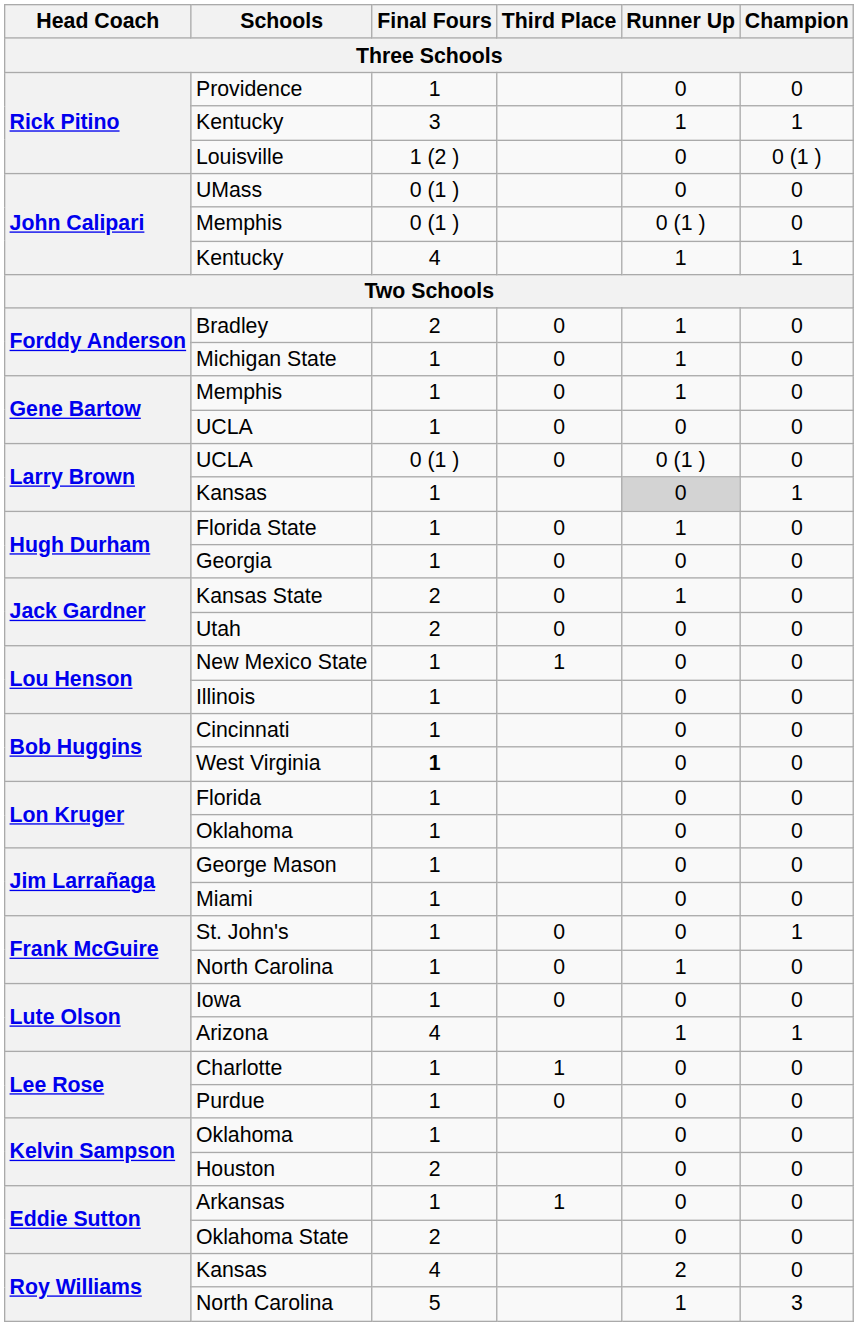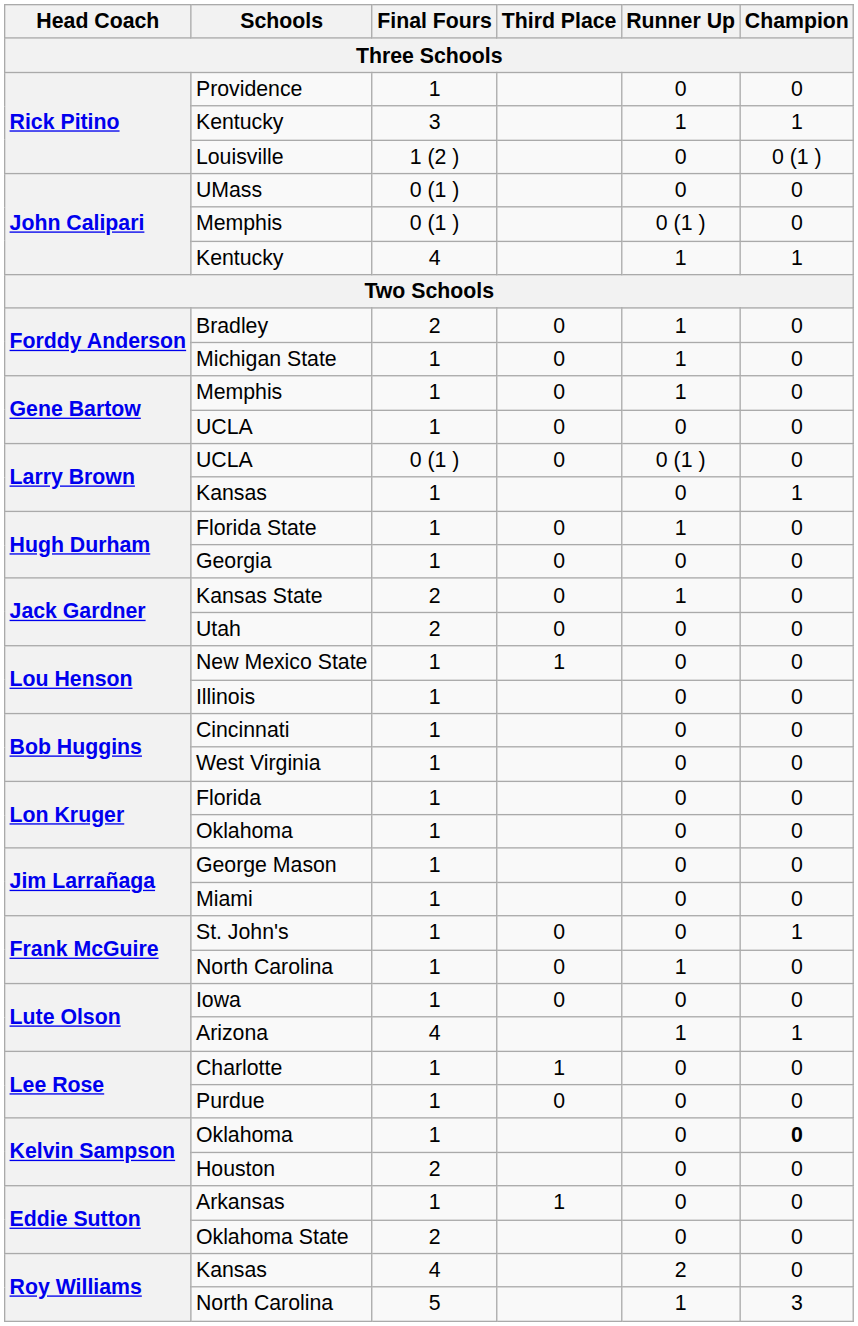(681, 493) lightgrey background -> (681, 493) no background
(435, 763) bold -> (435, 763) normal
(797, 1135) normal -> (797, 1135) bold
